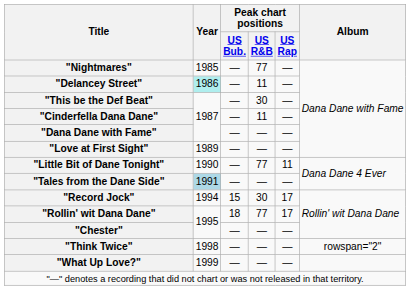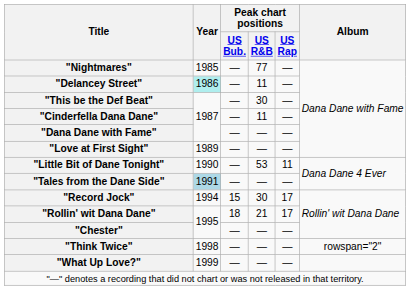(262, 165) 77 -> (262, 165) 53
(262, 214) 77 -> (262, 214) 21
